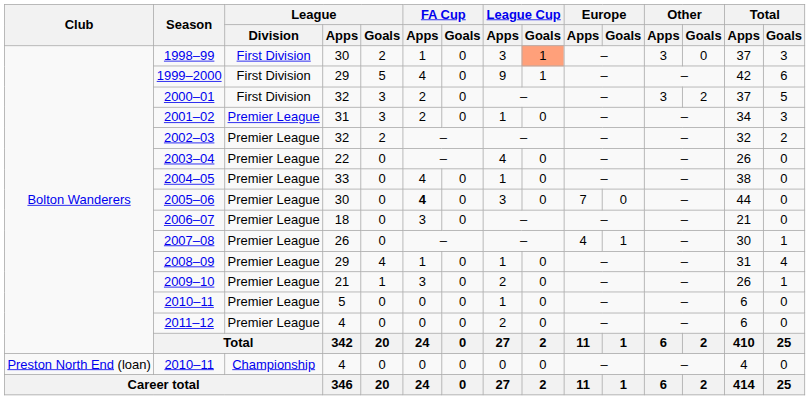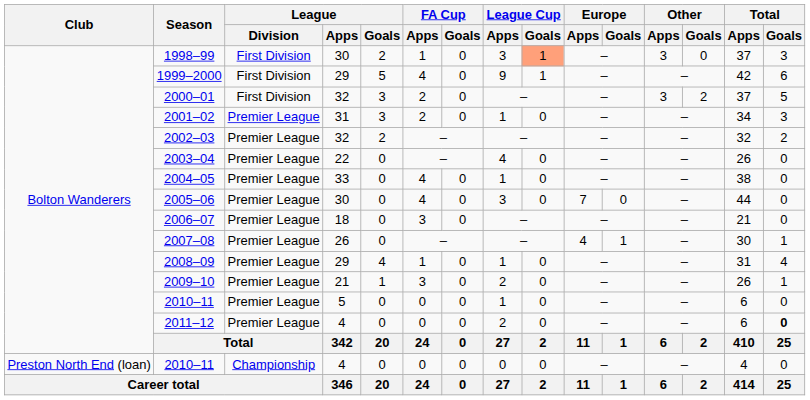(422, 199) bold -> (422, 199) normal
(784, 323) normal -> (784, 323) bold
